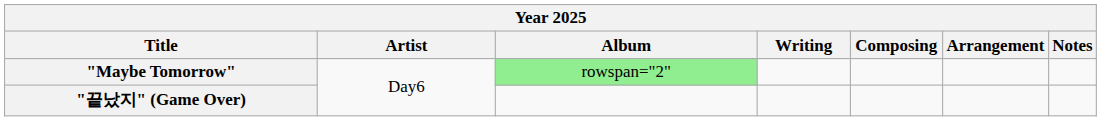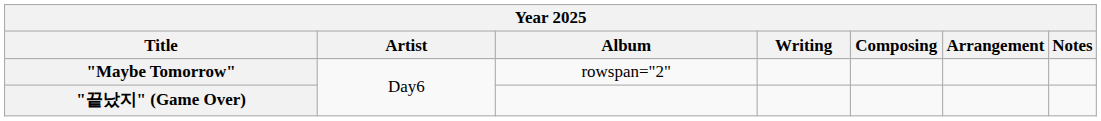(626, 71) lightgreen background -> (626, 71) no background
